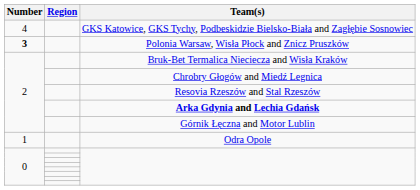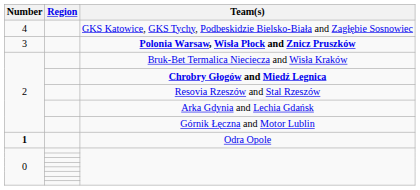(25, 44) bold -> (25, 44) normal
(248, 44) normal -> (248, 44) bold
(248, 76) normal -> (248, 76) bold
(248, 108) bold -> (248, 108) normal
(25, 140) normal -> (25, 140) bold
